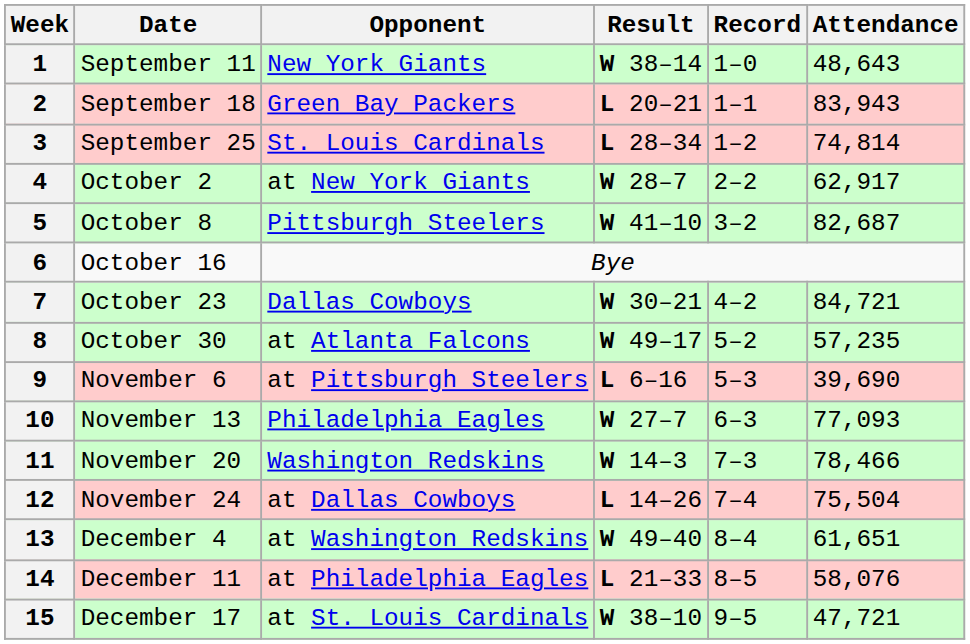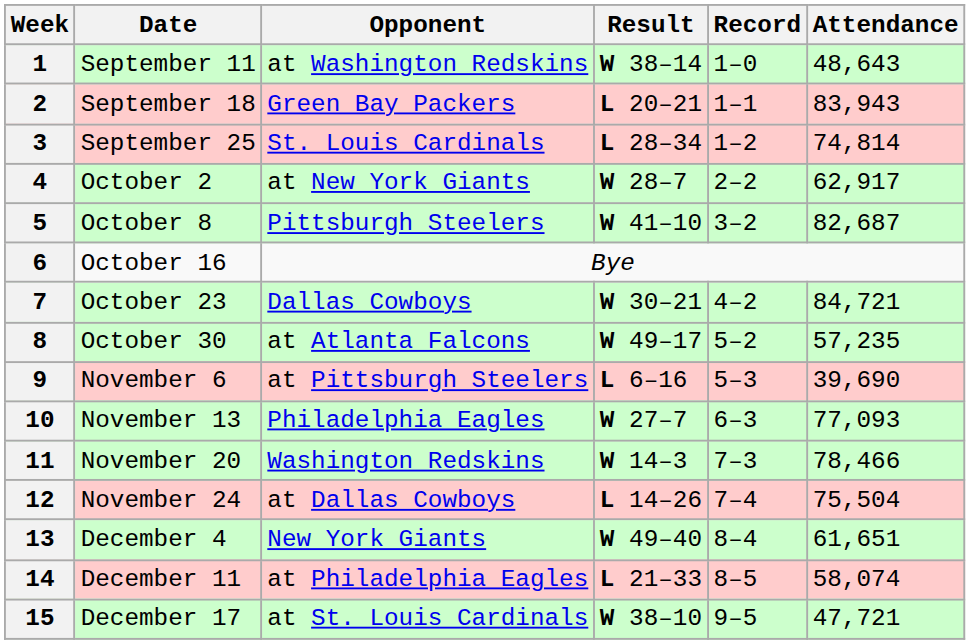(377, 64) New York Giants -> (428, 64) at Washington Redskins
(428, 540) at Washington Redskins -> (377, 540) New York Giants
(856, 579) 58,076 -> (856, 579) 58,074
